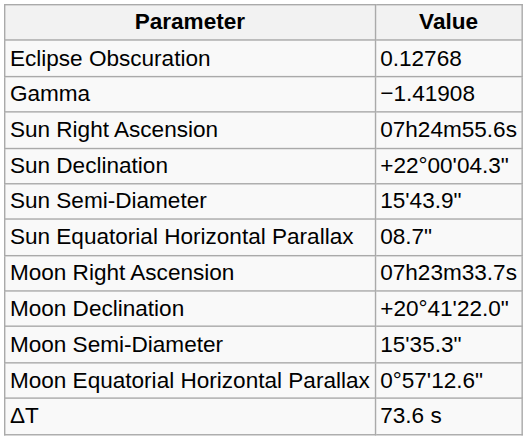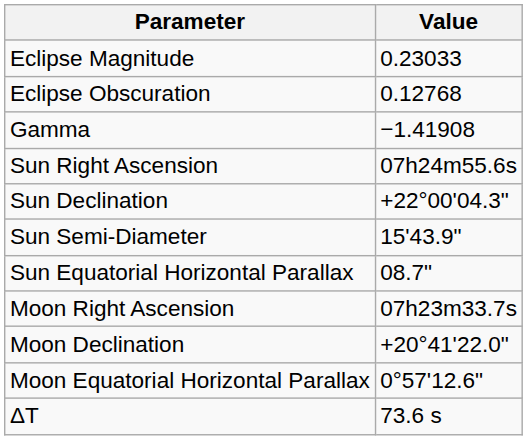+ row: (102, 58)
- row: (116, 344)
